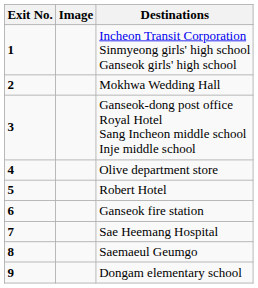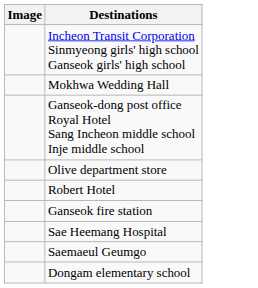- column: (30, 14)
